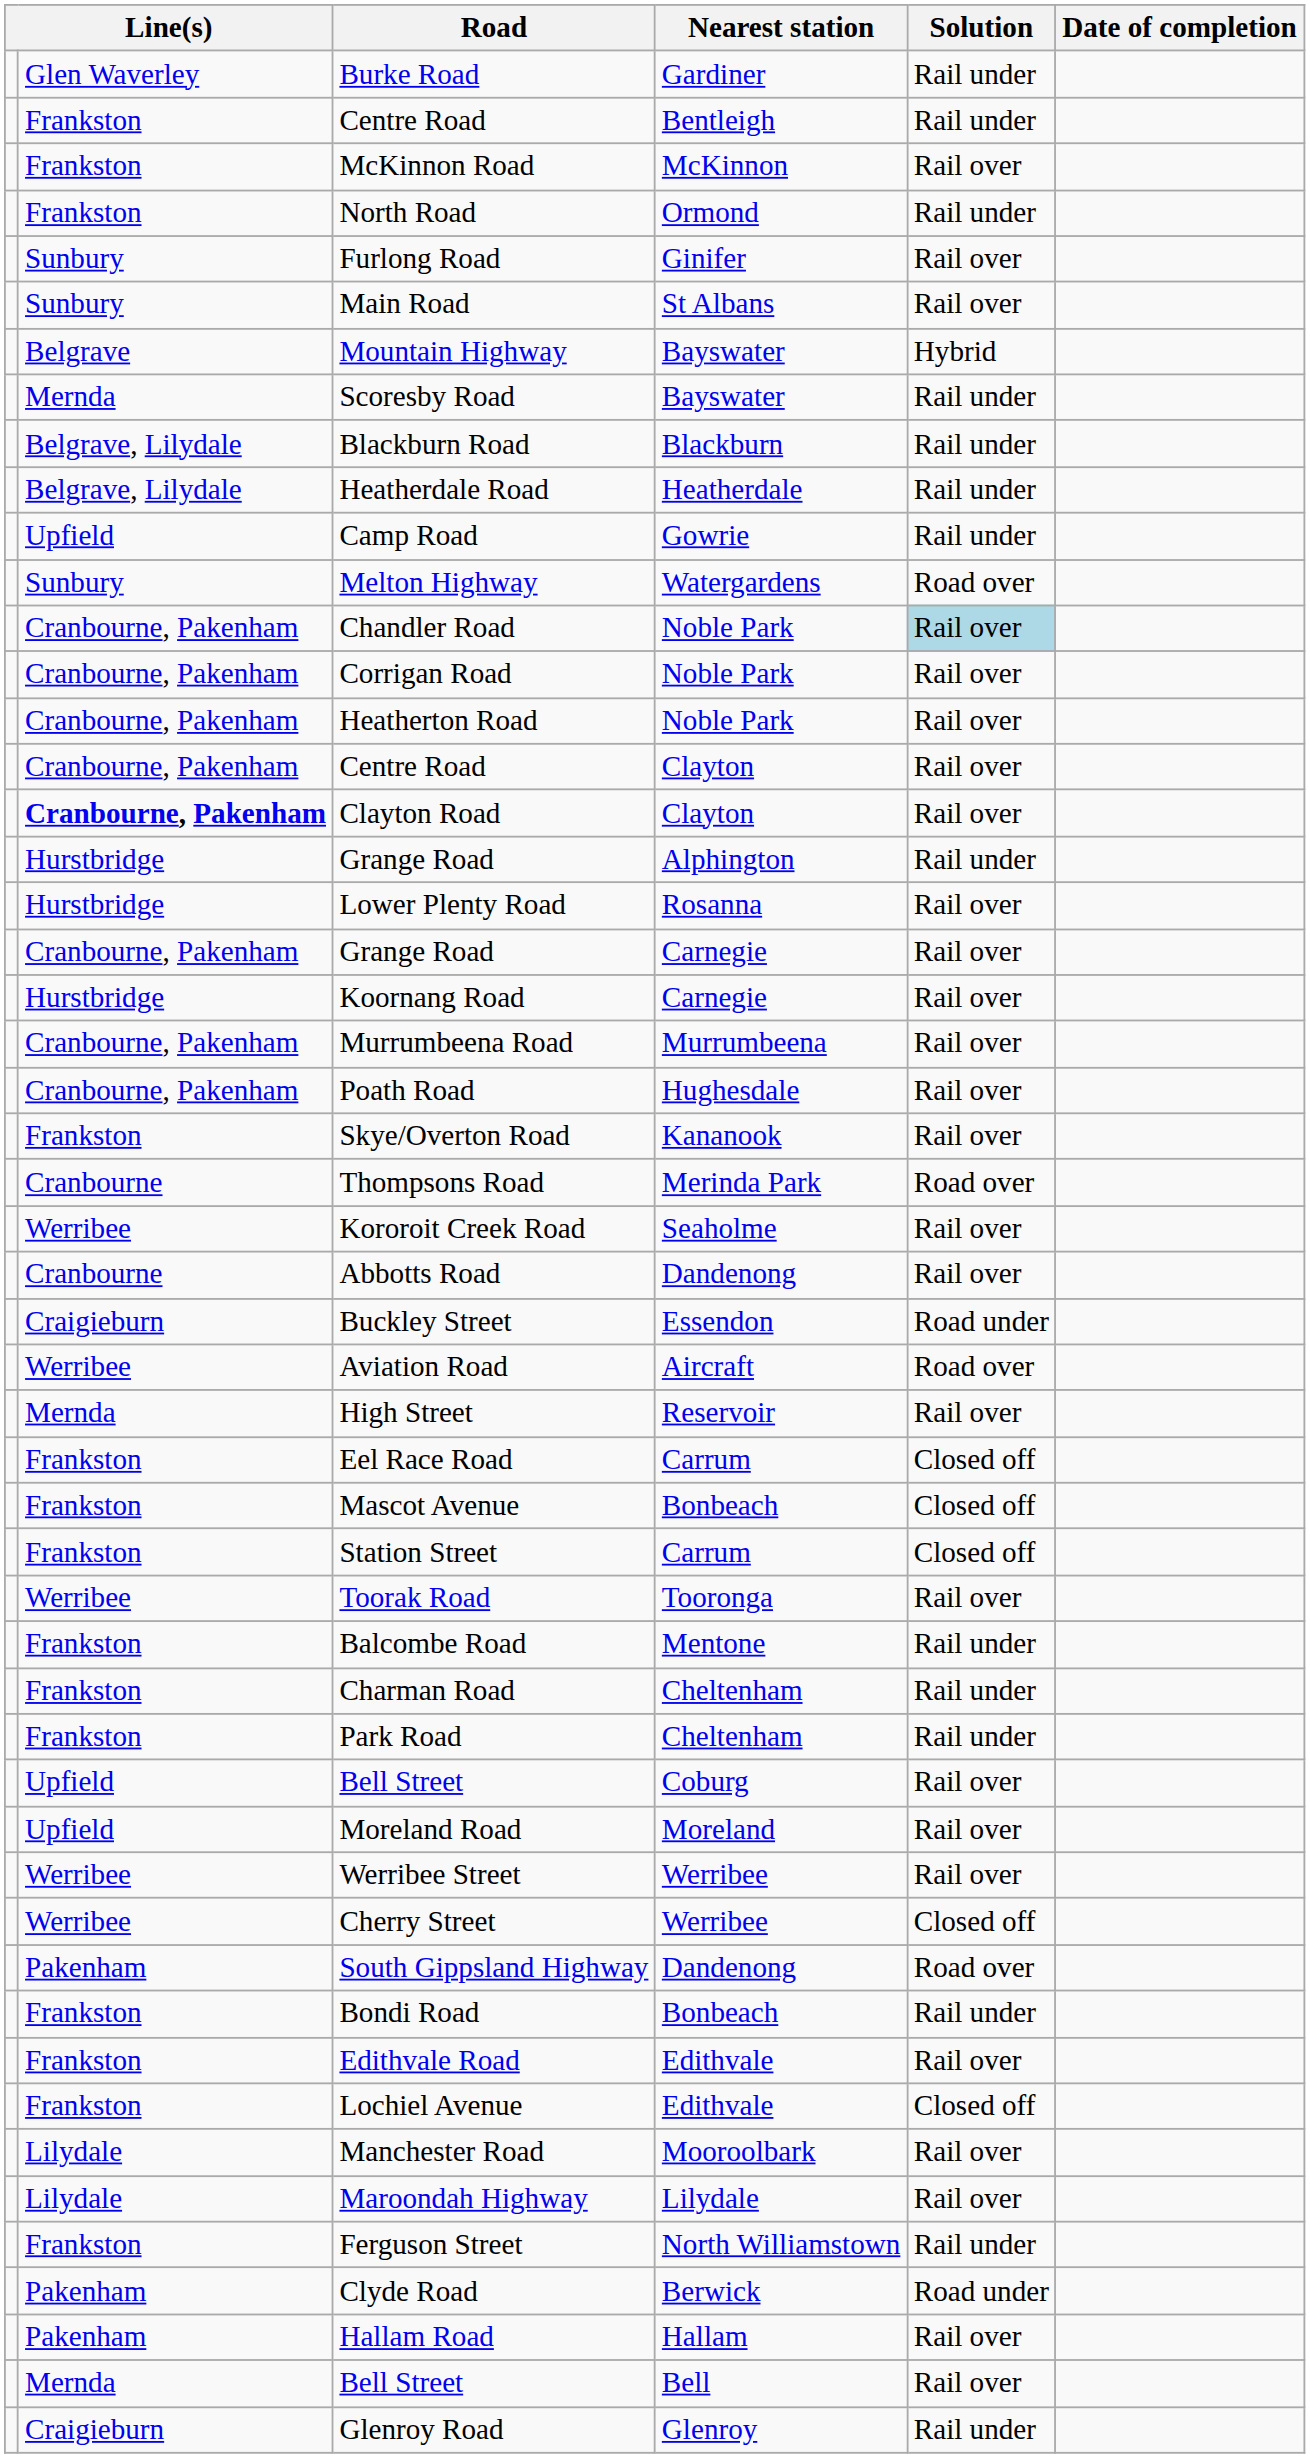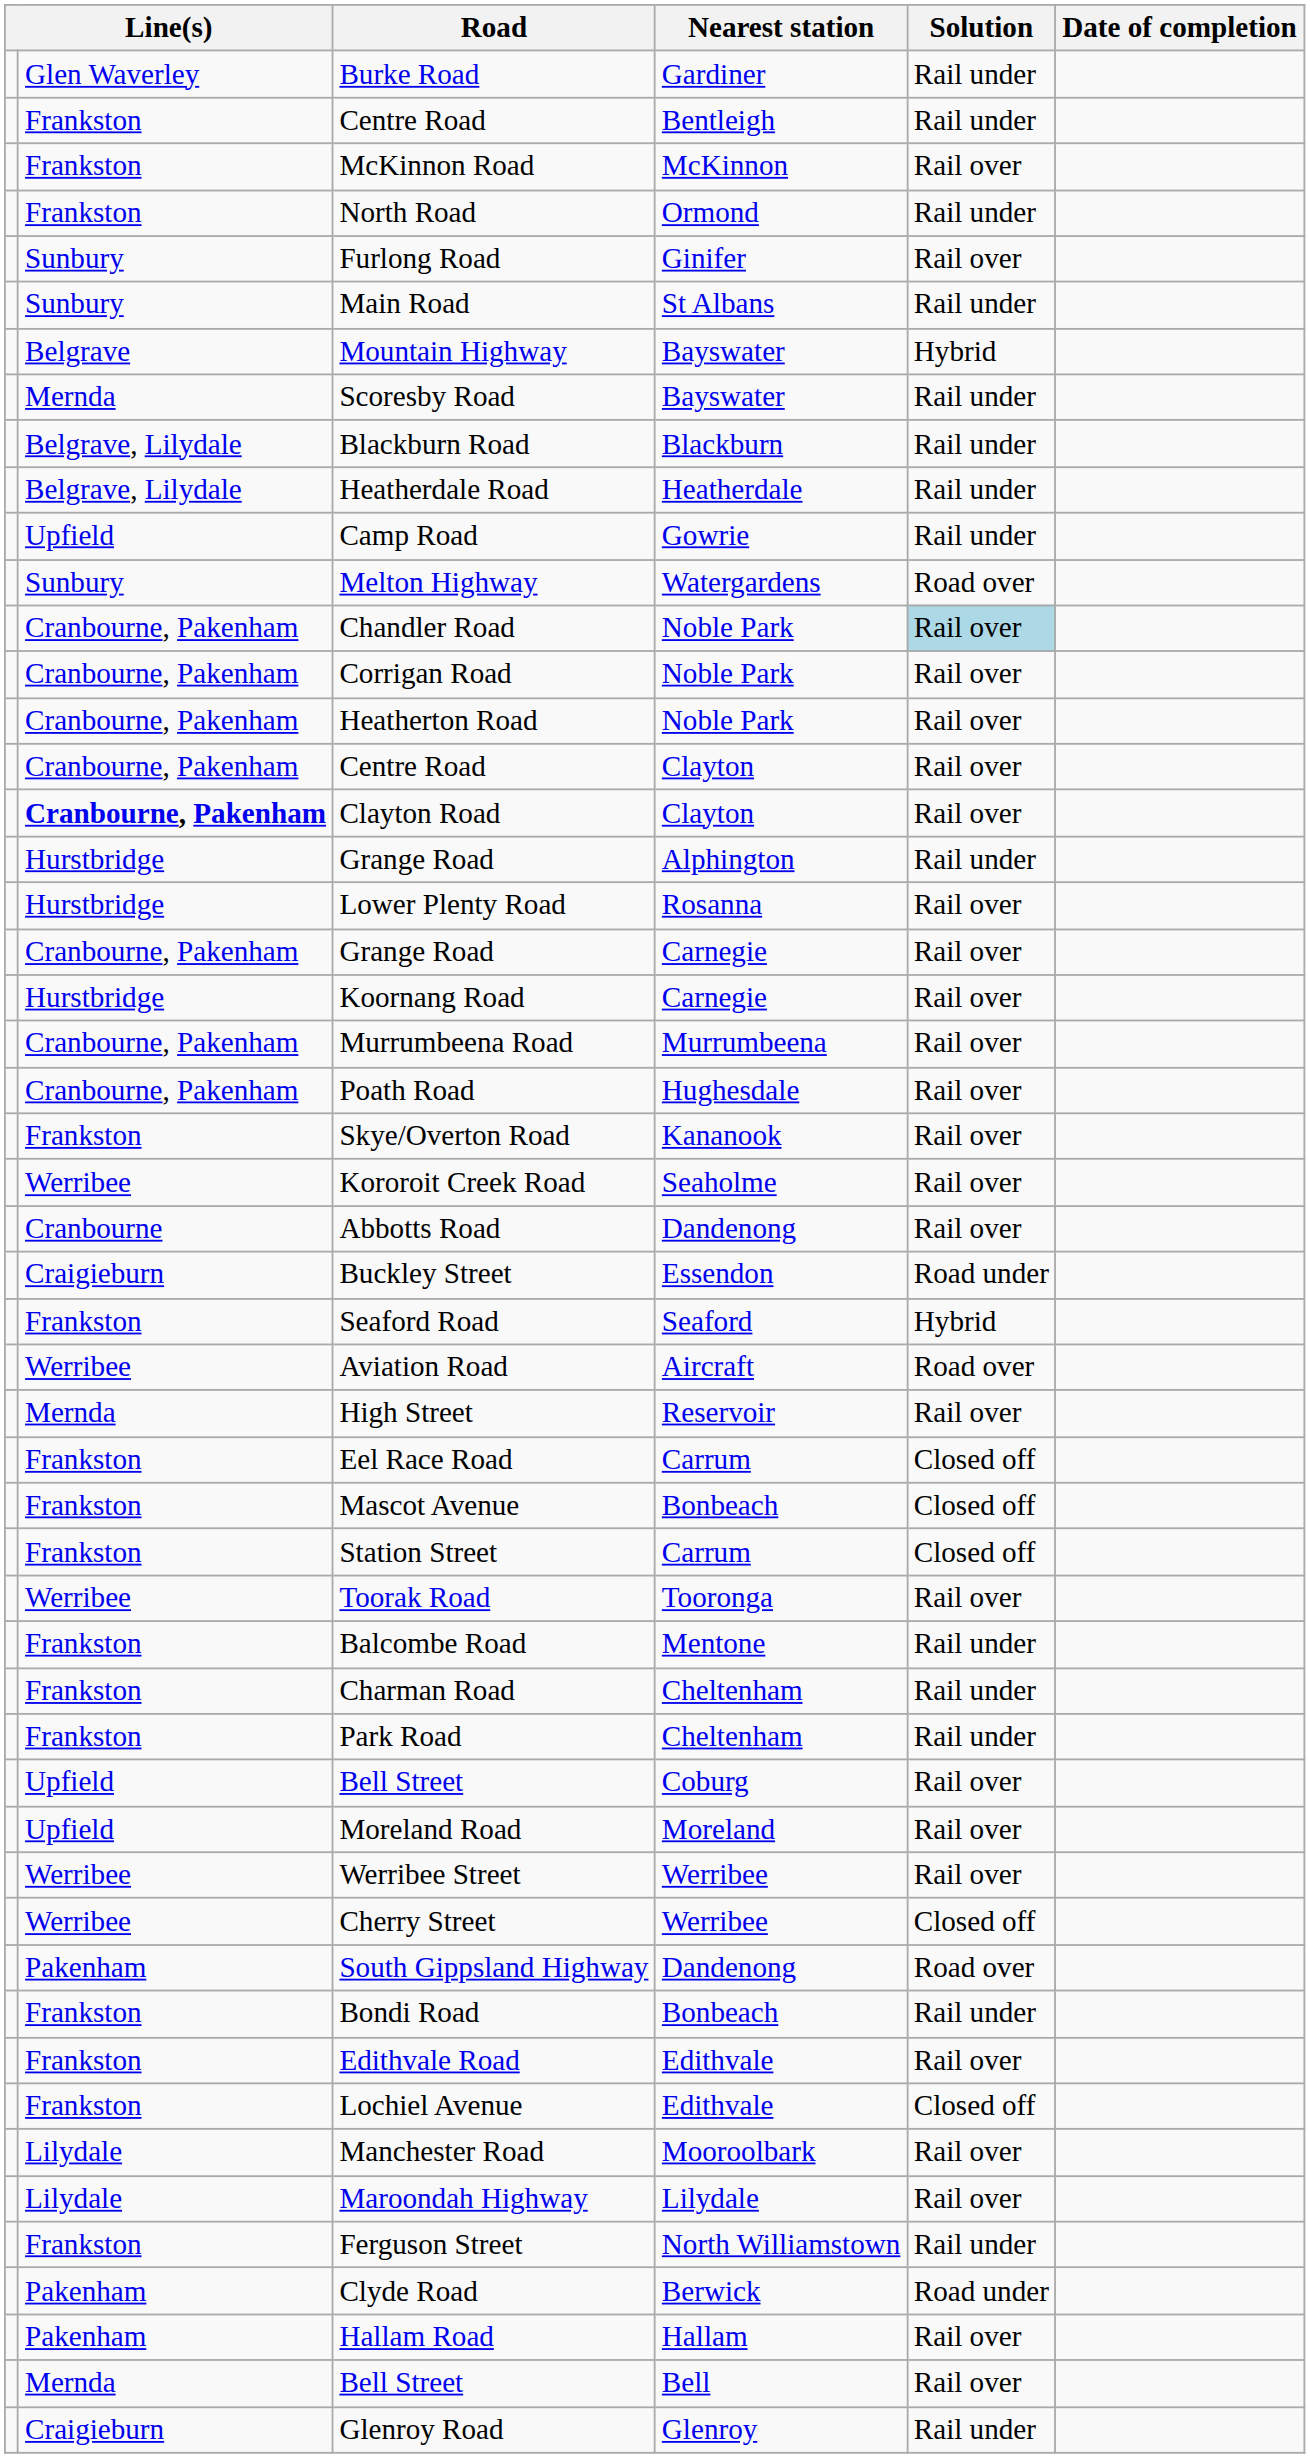(968, 304) Rail over -> (975, 304) Rail under
- row: (442, 1182)
+ row: (419, 1320)
